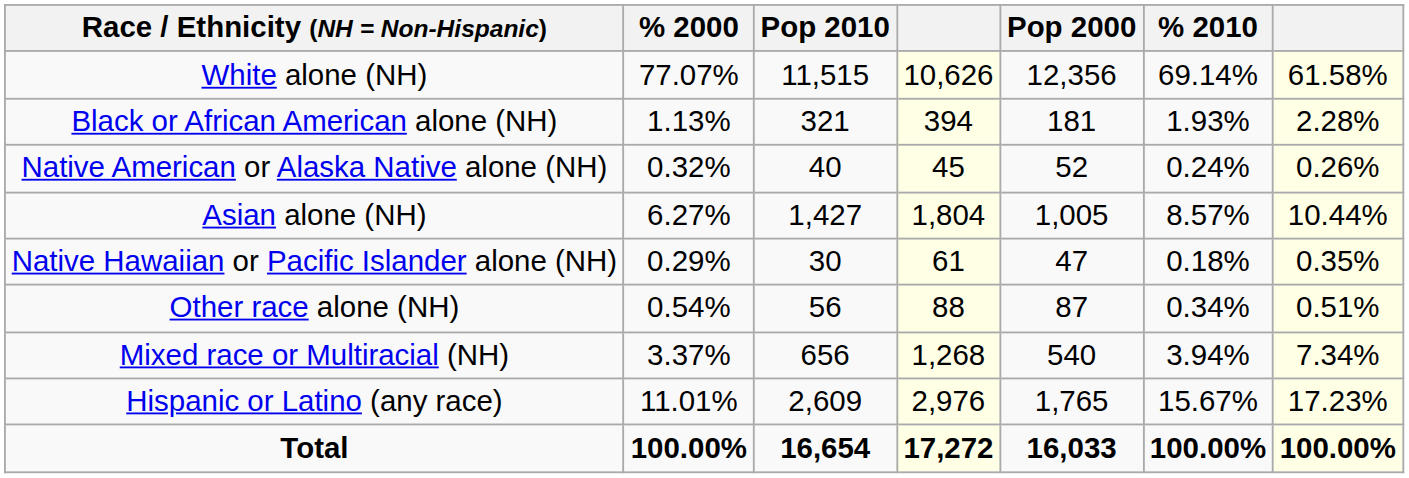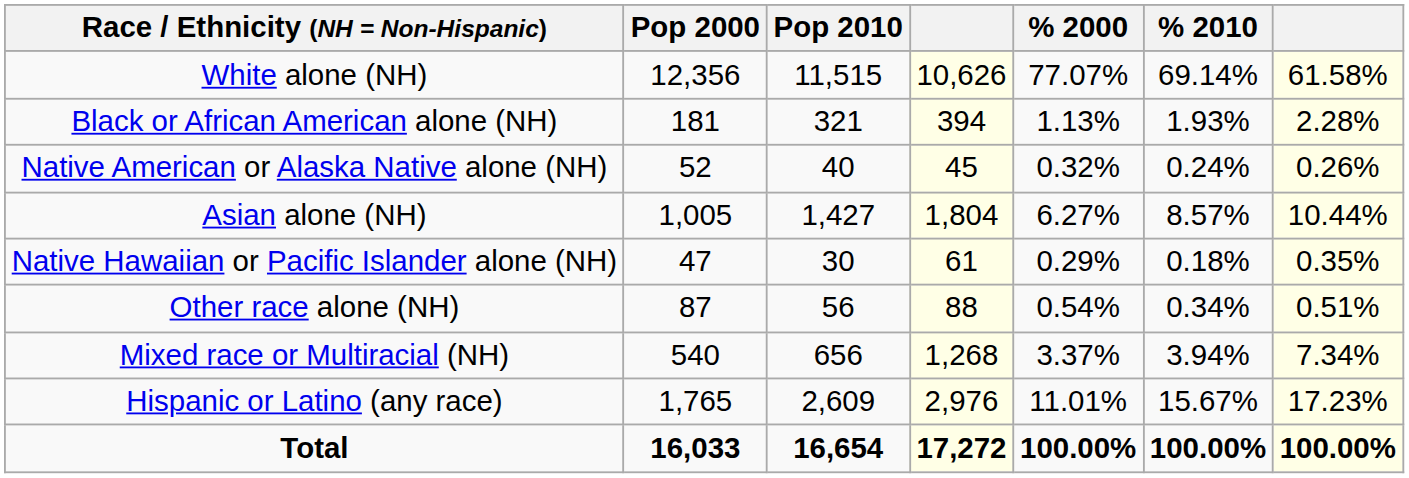columns swapped: (1072, 27) <-> (689, 27)
